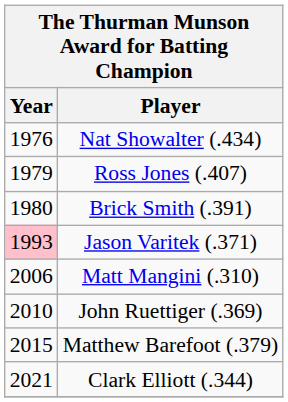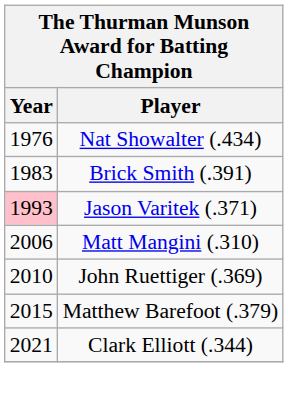- row: (170, 173)
(31, 207) 1980 -> (31, 173) 1983
